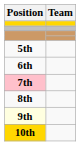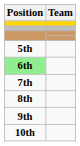(25, 65) no background -> (25, 65) lightgreen background
(25, 82) pink background -> (25, 82) no background
(25, 116) lightyellow background -> (25, 116) no background
(25, 132) gold background -> (25, 132) no background
